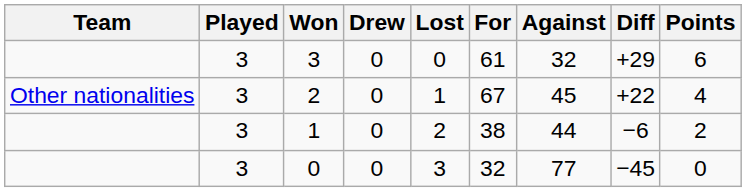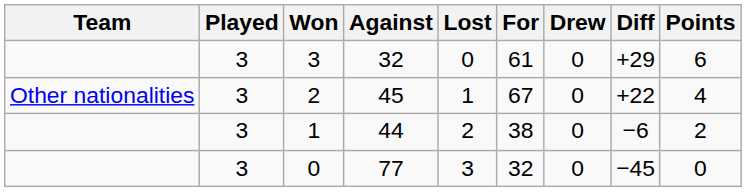columns swapped: (377, 22) <-> (564, 22)
